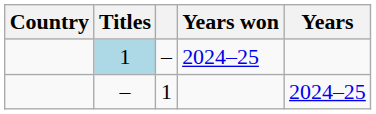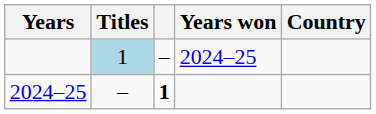columns swapped: (49, 21) <-> (327, 21)
(167, 91) normal -> (164, 91) bold
